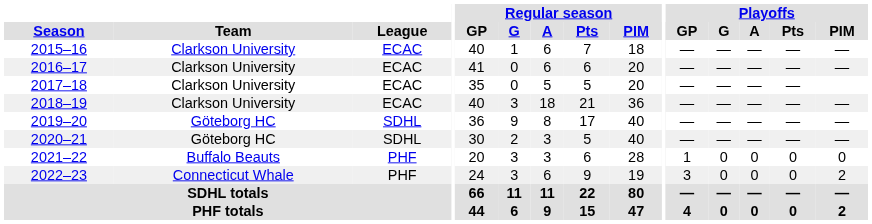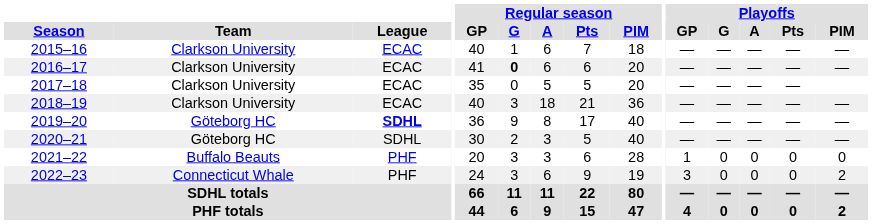(514, 67) normal -> (514, 67) bold
(402, 121) normal -> (402, 121) bold
